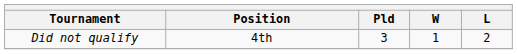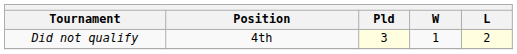(384, 39) no background -> (384, 39) lightyellow background
(487, 39) no background -> (487, 39) lightyellow background
